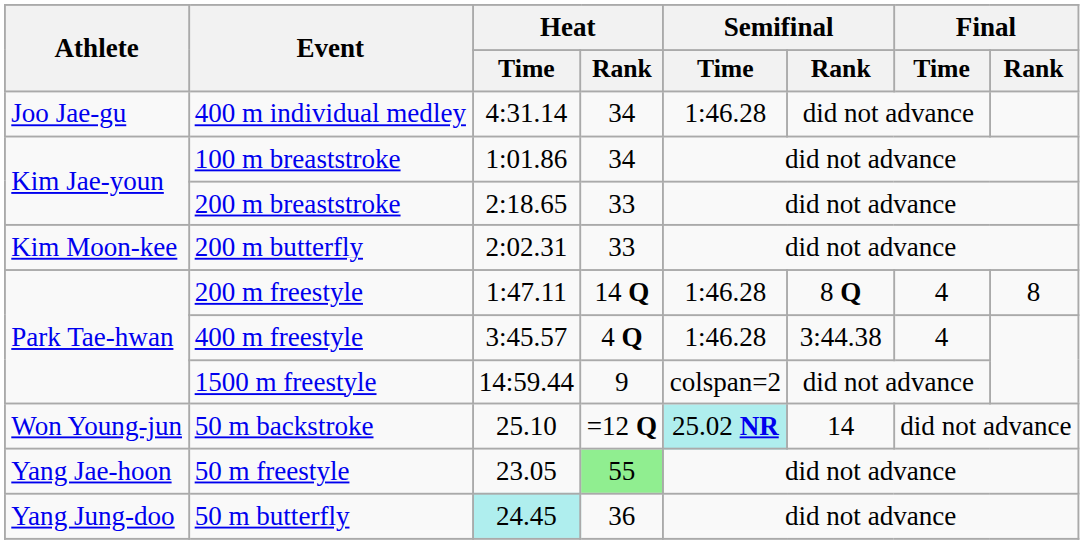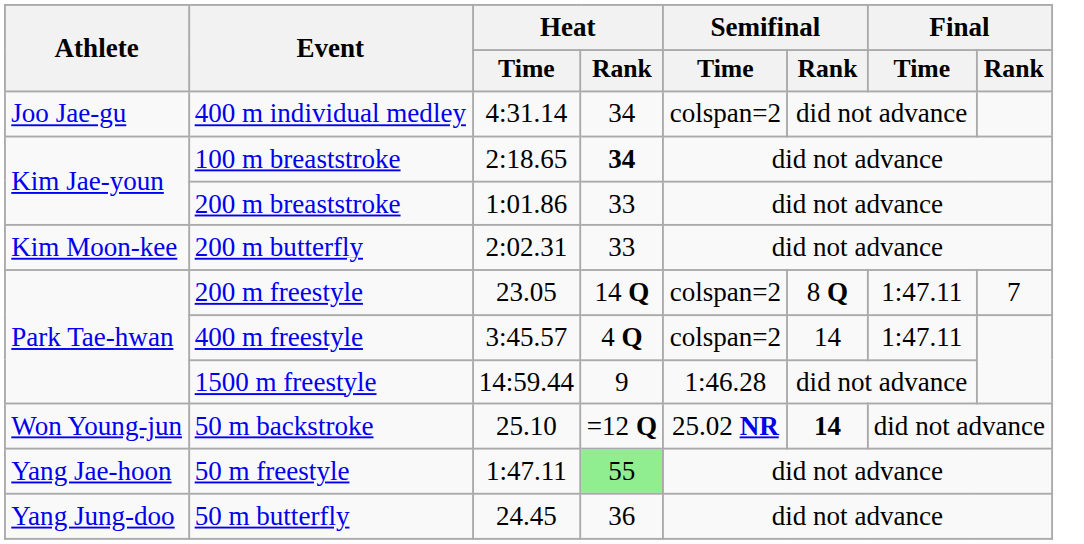(725, 114) 1:46.28 -> (725, 114) colspan=2
(526, 158) 1:01.86 -> (526, 158) 2:18.65
(622, 158) normal -> (622, 158) bold
(526, 203) 2:18.65 -> (526, 203) 1:01.86
(526, 292) 1:47.11 -> (526, 292) 23.05
(725, 292) 1:46.28 -> (725, 292) colspan=2
(942, 292) 4 -> (922, 292) 1:47.11
(1034, 292) 8 -> (1014, 292) 7
(725, 337) 1:46.28 -> (725, 337) colspan=2
(841, 337) 3:44.38 -> (827, 337) 14
(942, 337) 4 -> (922, 337) 1:47.11
(725, 382) colspan=2 -> (725, 382) 1:46.28
(725, 426) paleturquoise background -> (725, 426) no background
(841, 426) normal -> (827, 426) bold
(526, 471) 23.05 -> (526, 471) 1:47.11
(526, 515) paleturquoise background -> (526, 515) no background
